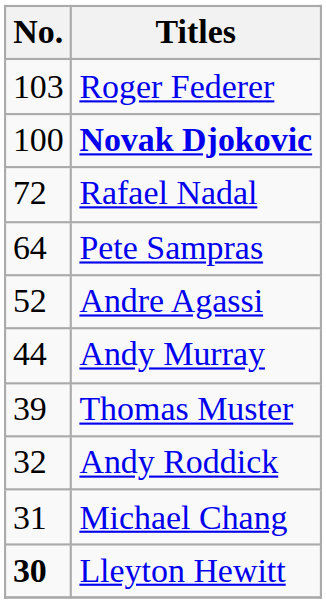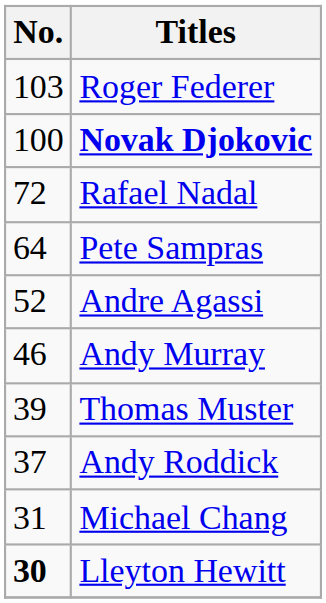(30, 355) 44 -> (30, 355) 46
(30, 462) 32 -> (30, 462) 37
